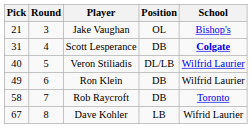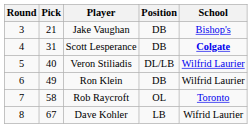columns swapped: (46, 13) <-> (16, 13)
(159, 30) OL -> (159, 30) DB
(159, 98) DB -> (159, 98) OL
